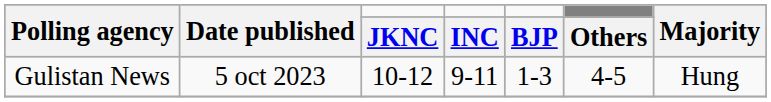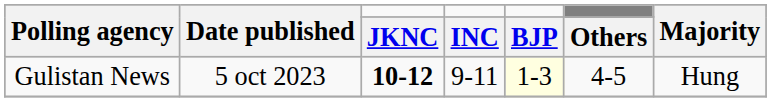(403, 76) normal -> (403, 76) bold
(534, 76) no background -> (534, 76) lightyellow background
